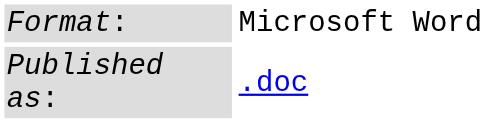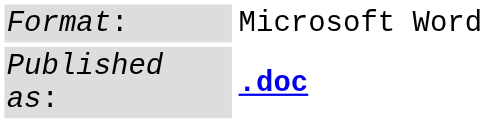(273, 83) normal -> (273, 83) bold
